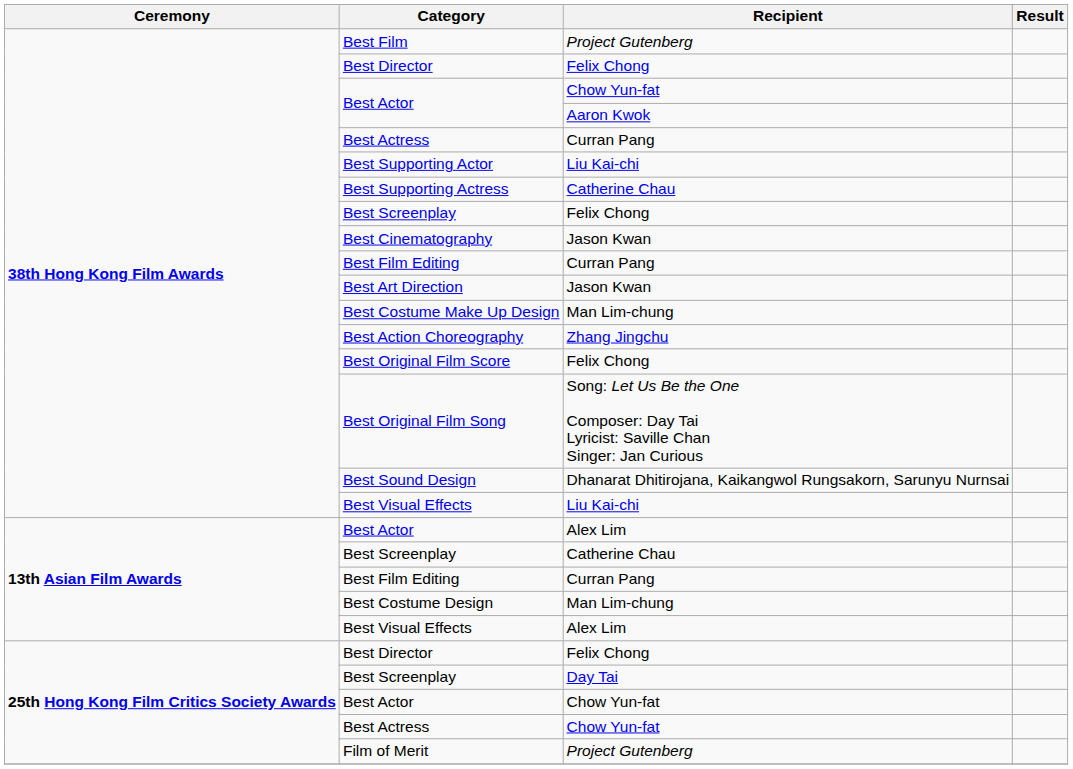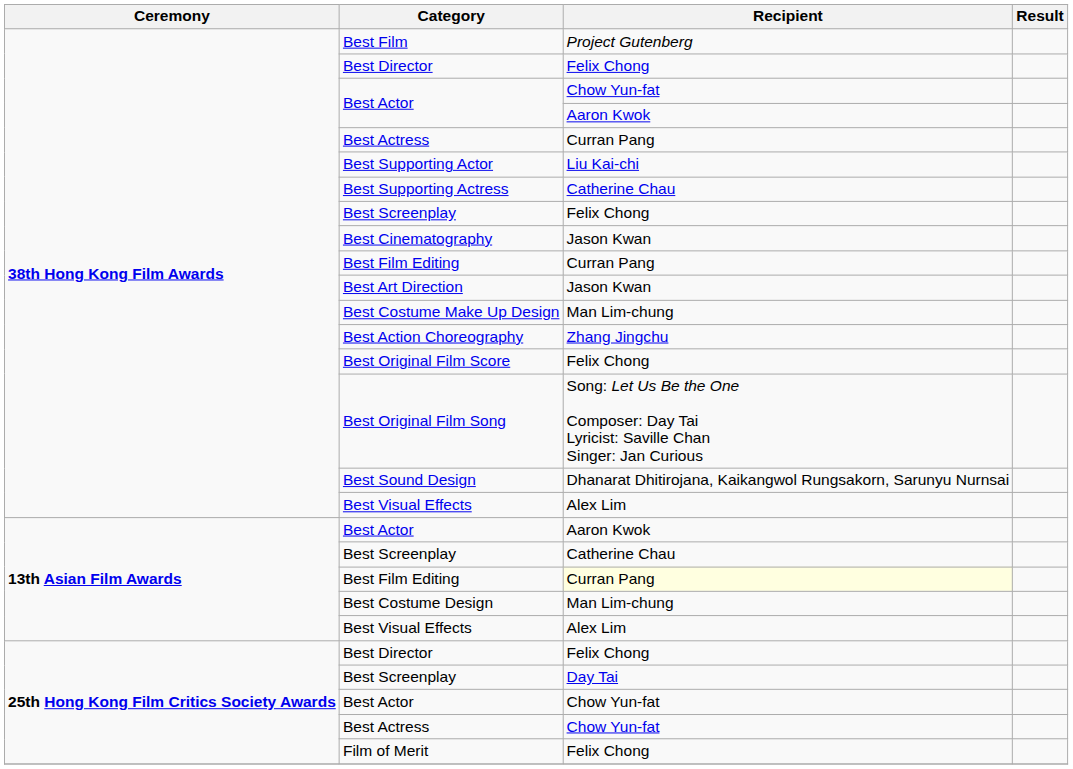(603, 505) Liu Kai-chi -> (596, 505) Alex Lim
(596, 529) Alex Lim -> (608, 529) Aaron Kwok
(611, 578) no background -> (611, 578) lightyellow background
(630, 751) Project Gutenberg -> (608, 751) Felix Chong
